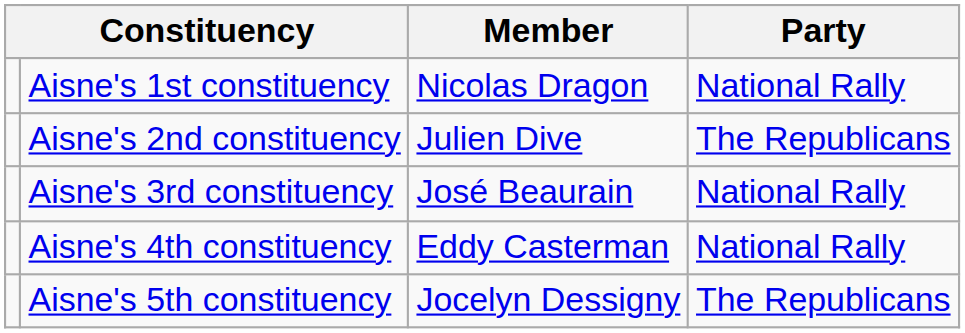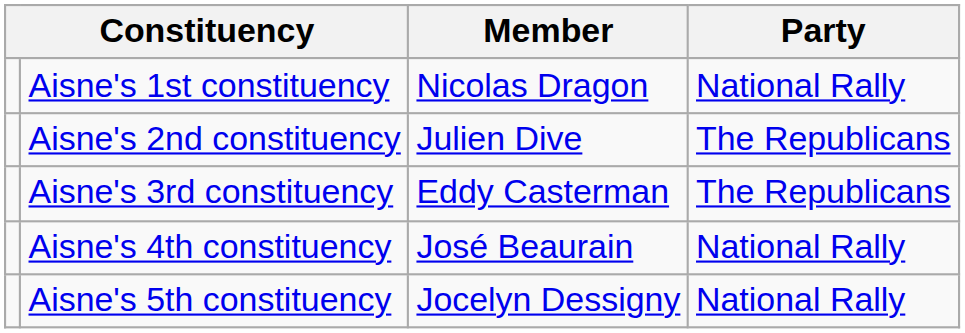(525, 192) José Beaurain -> (543, 192) Eddy Casterman
(801, 192) National Rally -> (823, 192) The Republicans
(543, 246) Eddy Casterman -> (525, 246) José Beaurain
(823, 300) The Republicans -> (801, 300) National Rally
